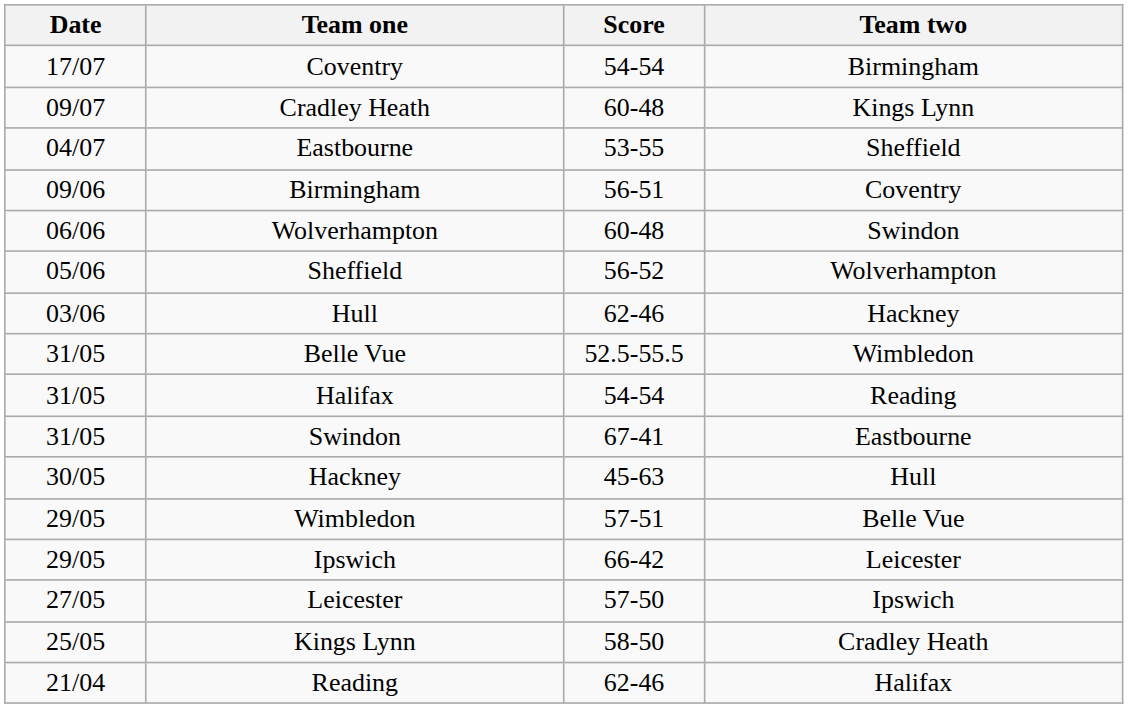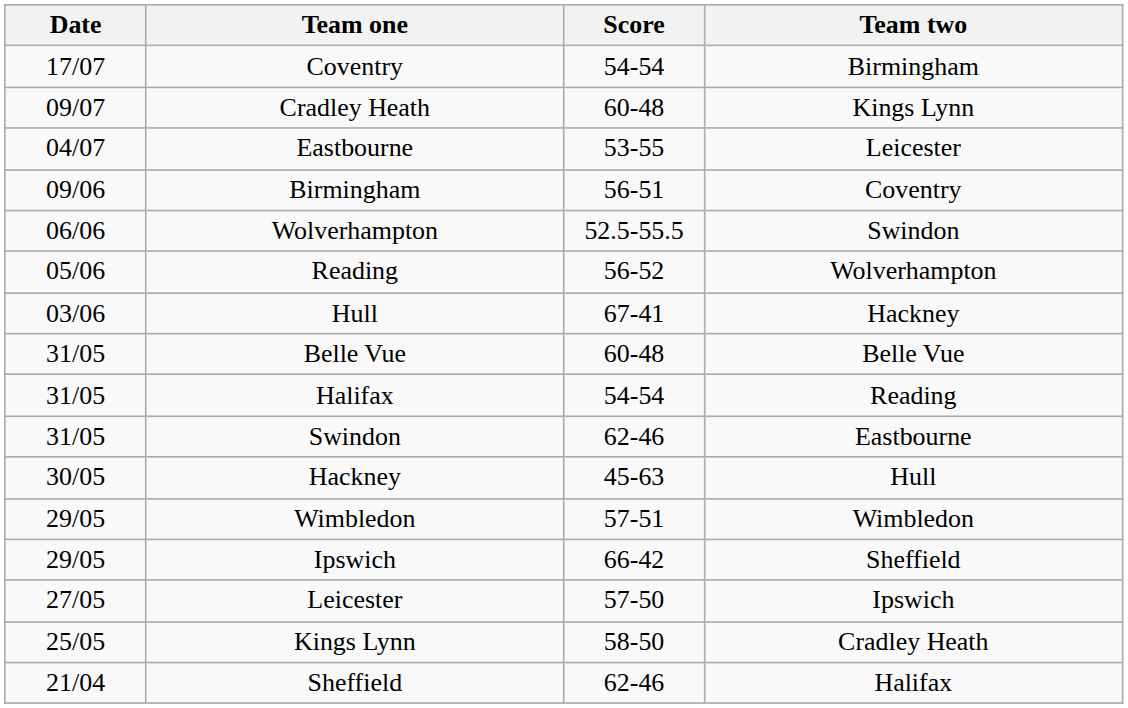(913, 148) Sheffield -> (913, 148) Leicester
(634, 230) 60-48 -> (634, 230) 52.5-55.5
(355, 271) Sheffield -> (355, 271) Reading
(634, 312) 62-46 -> (634, 312) 67-41
(634, 353) 52.5-55.5 -> (634, 353) 60-48
(913, 353) Wimbledon -> (913, 353) Belle Vue
(634, 436) 67-41 -> (634, 436) 62-46
(913, 518) Belle Vue -> (913, 518) Wimbledon
(913, 559) Leicester -> (913, 559) Sheffield
(355, 682) Reading -> (355, 682) Sheffield
